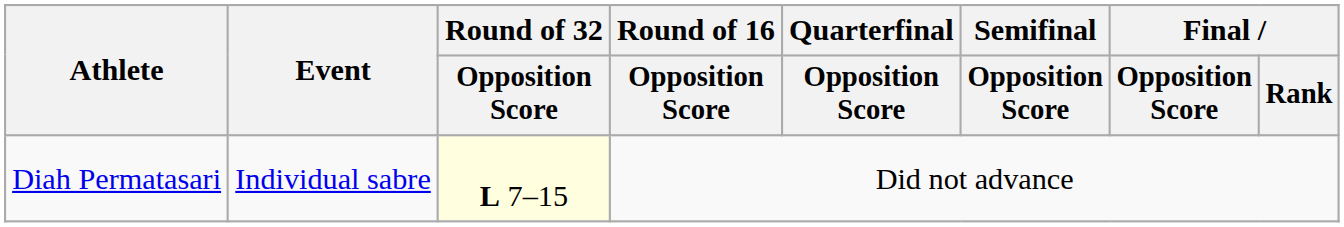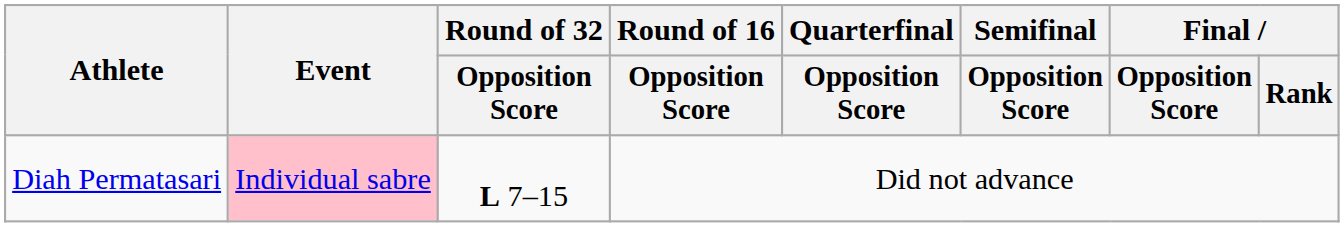(333, 178) no background -> (333, 178) pink background
(524, 196) lightyellow background -> (524, 196) no background
